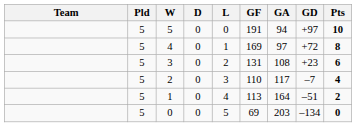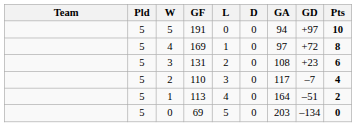columns swapped: (198, 12) <-> (254, 12)
